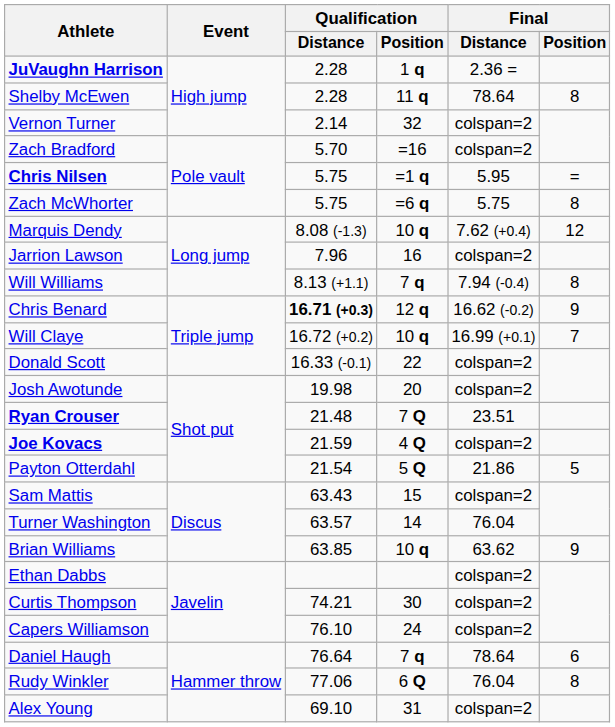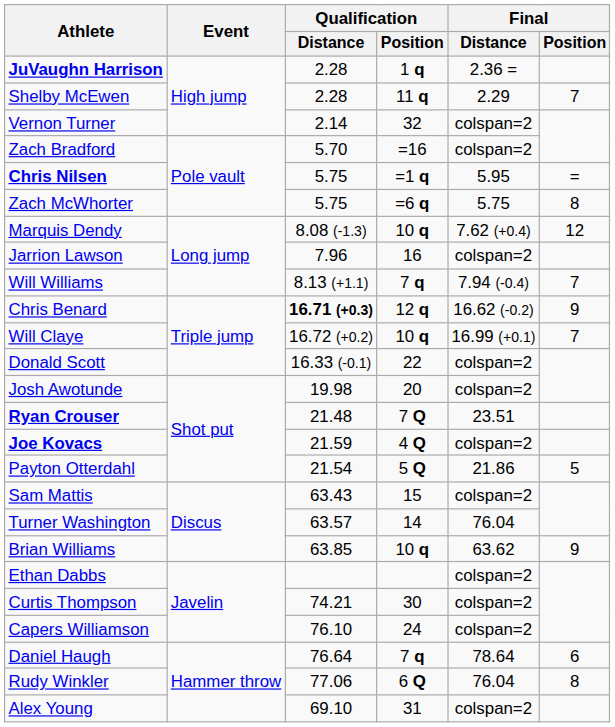(493, 97) 78.64 -> (493, 97) 2.29
(575, 97) 8 -> (575, 97) 7
(575, 283) 8 -> (575, 283) 7
